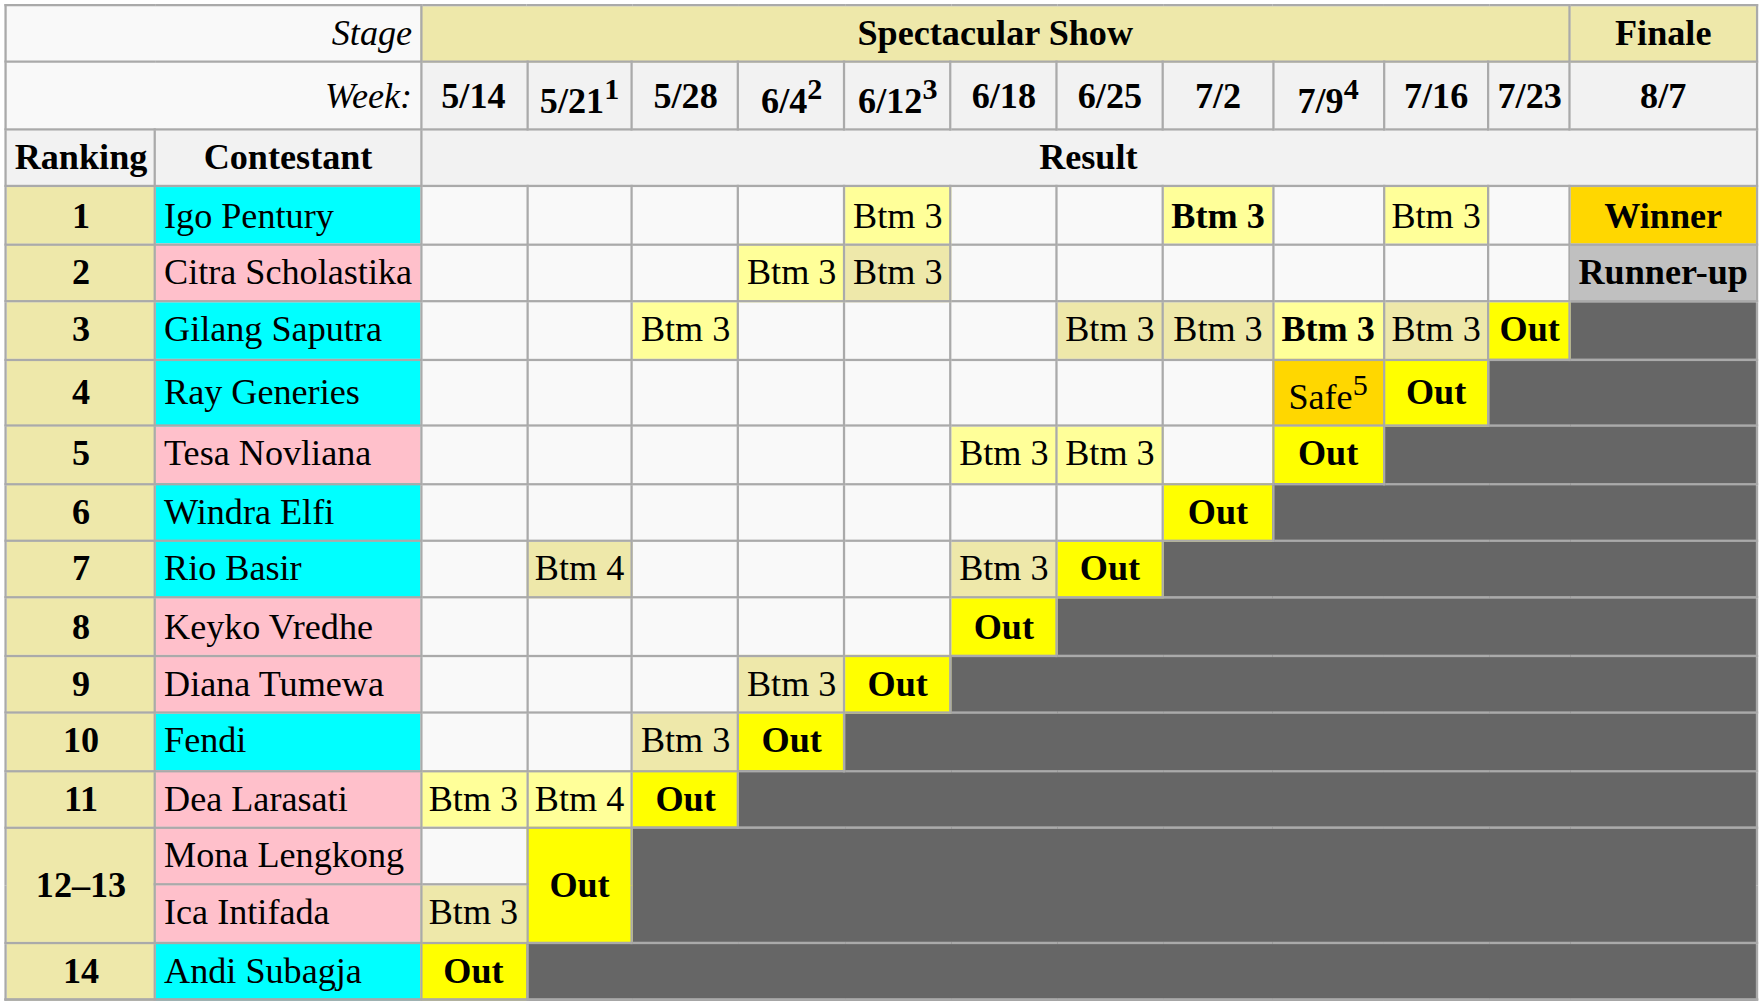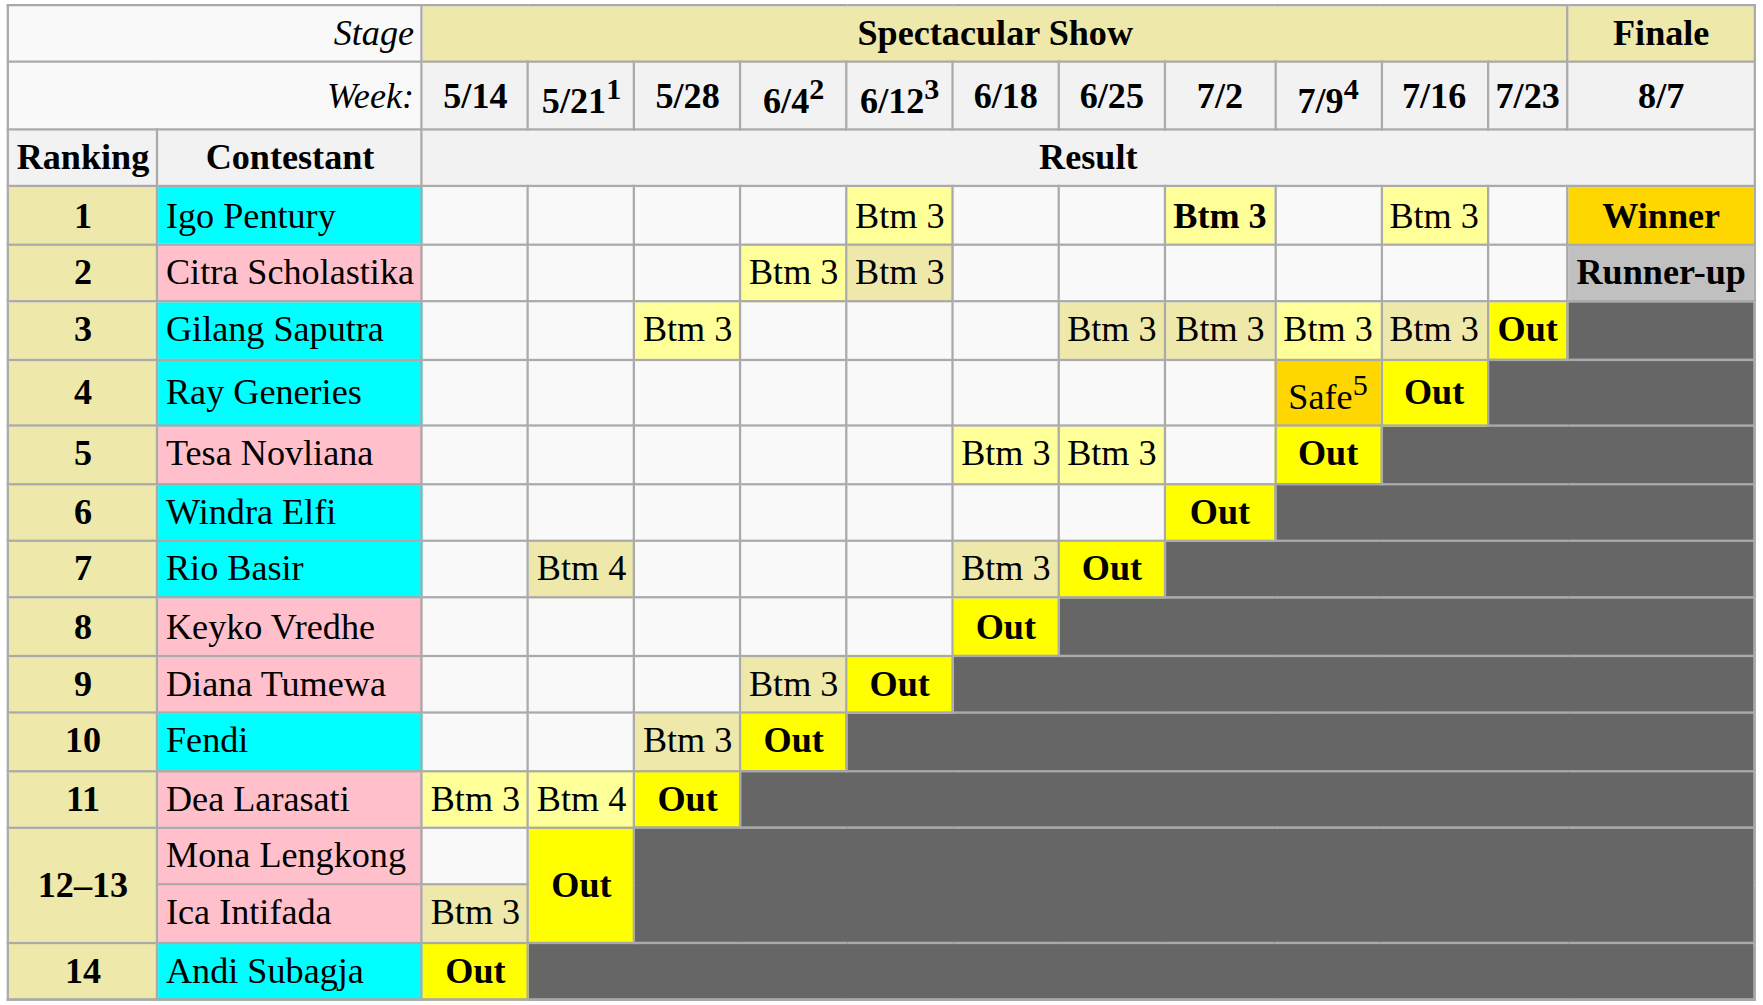(1328, 329) bold -> (1328, 329) normal
